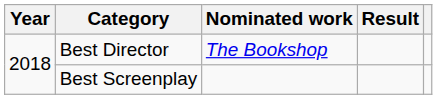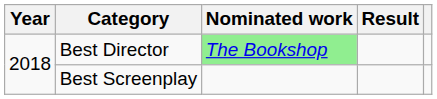(267, 49) no background -> (267, 49) lightgreen background
